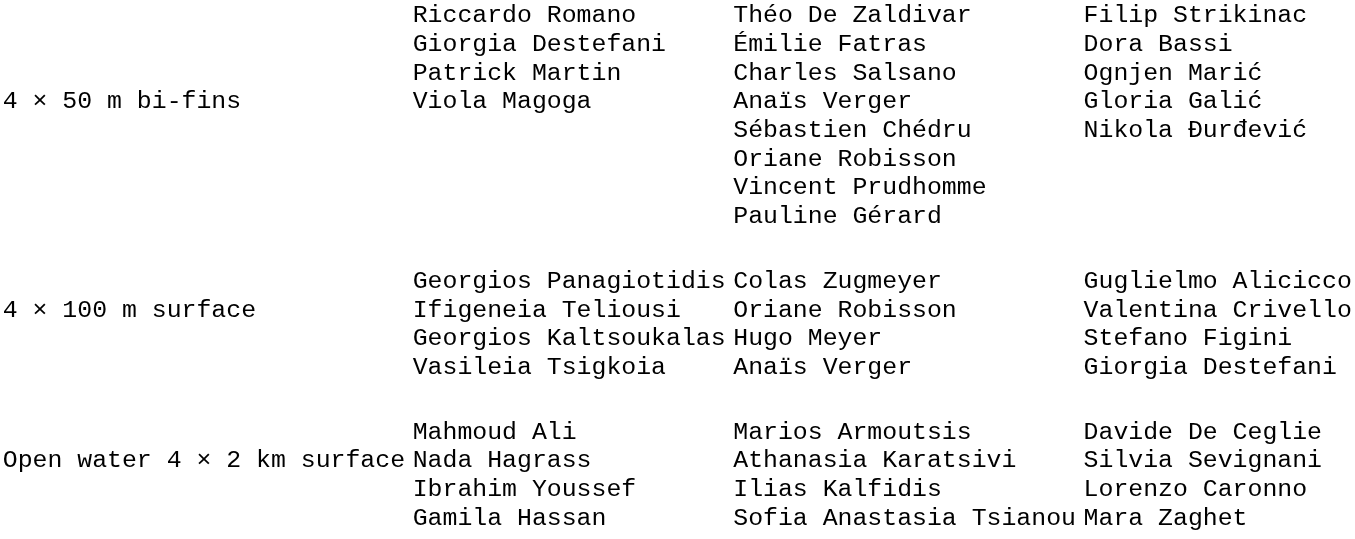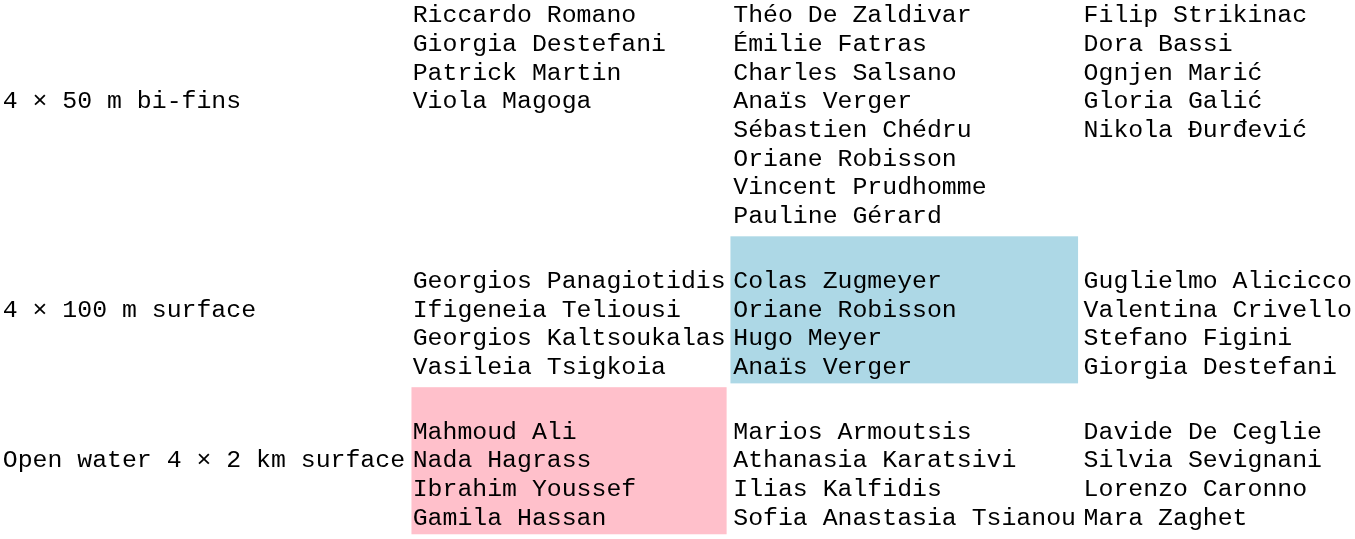(845, 324) no background -> (845, 324) lightblue background
(524, 475) no background -> (524, 475) pink background
